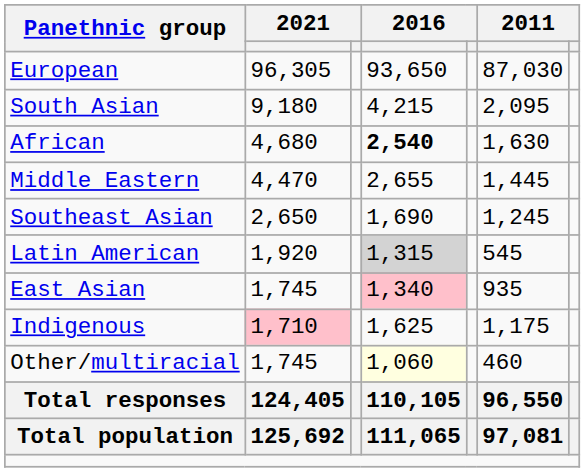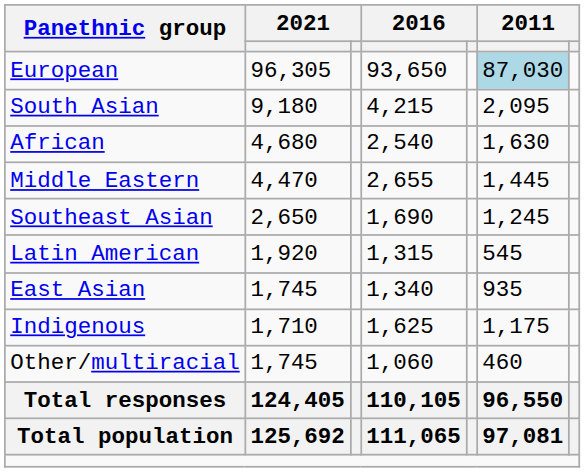(523, 71) no background -> (523, 71) lightblue background
(400, 144) bold -> (400, 144) normal
(400, 254) lightgrey background -> (400, 254) no background
(400, 290) pink background -> (400, 290) no background
(284, 327) pink background -> (284, 327) no background
(400, 364) lightyellow background -> (400, 364) no background
